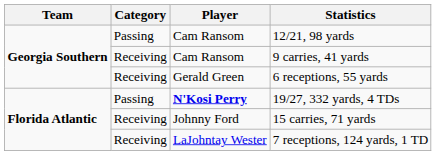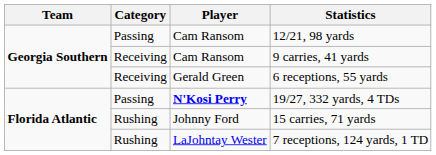(140, 119) Receiving -> (136, 119) Rushing
(140, 139) Receiving -> (136, 139) Rushing
